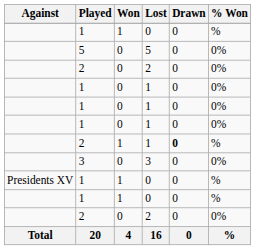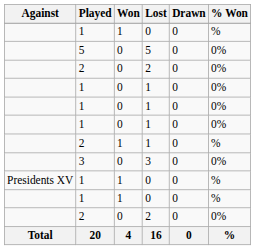(175, 143) bold -> (175, 143) normal
